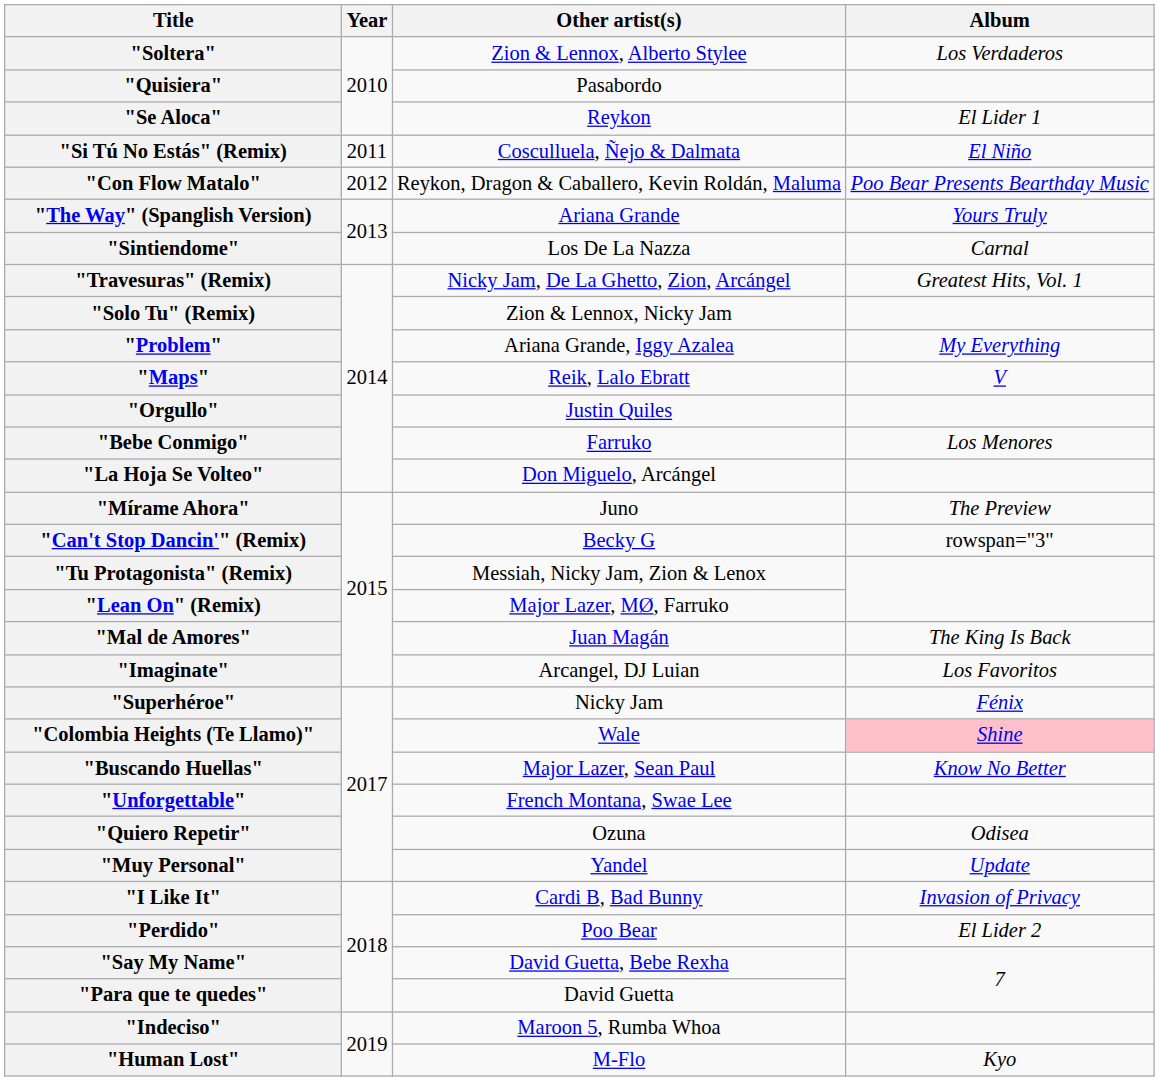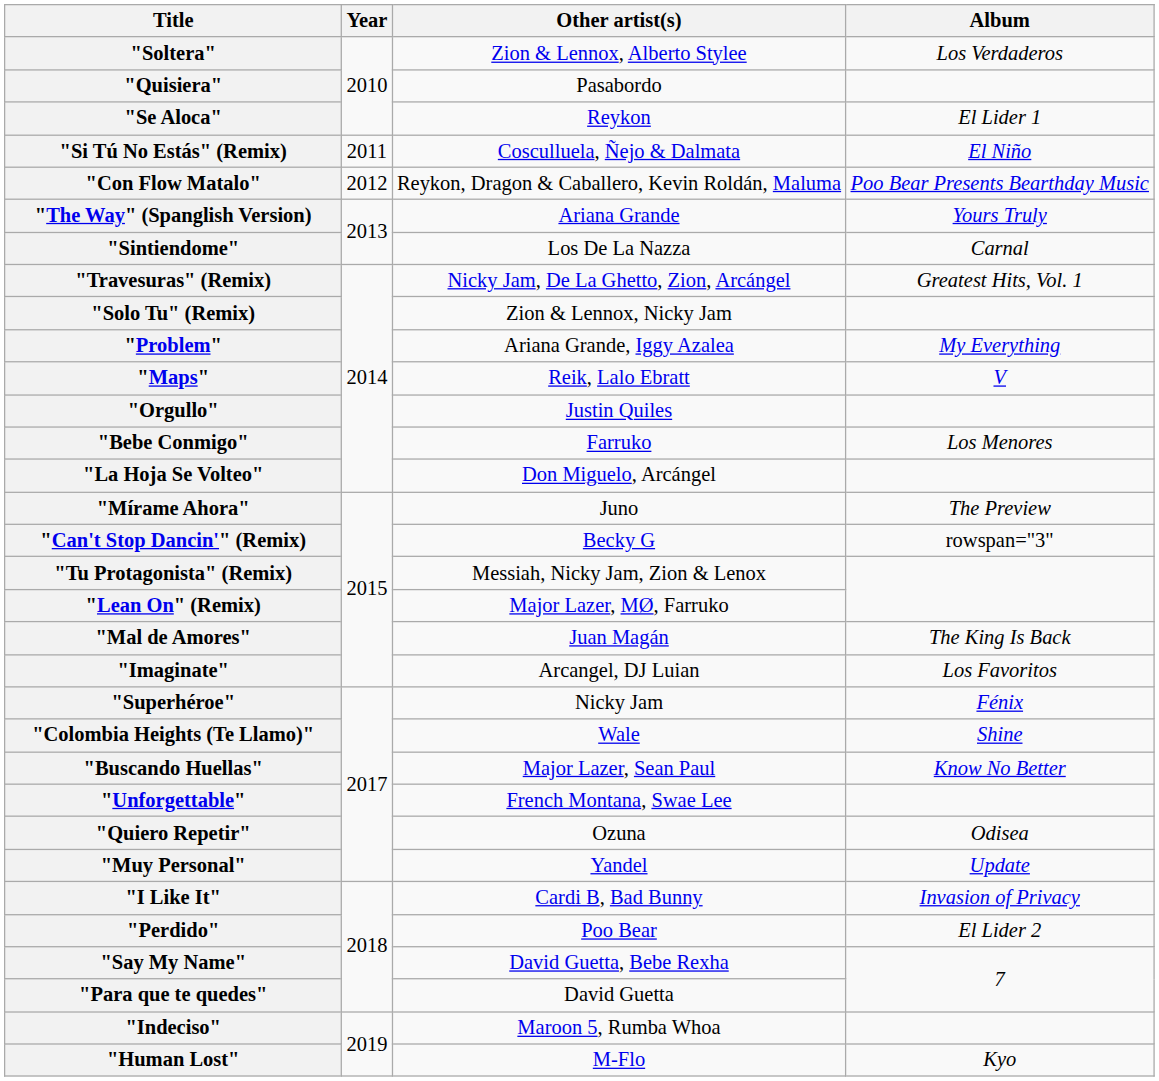(1000, 735) pink background -> (1000, 735) no background
